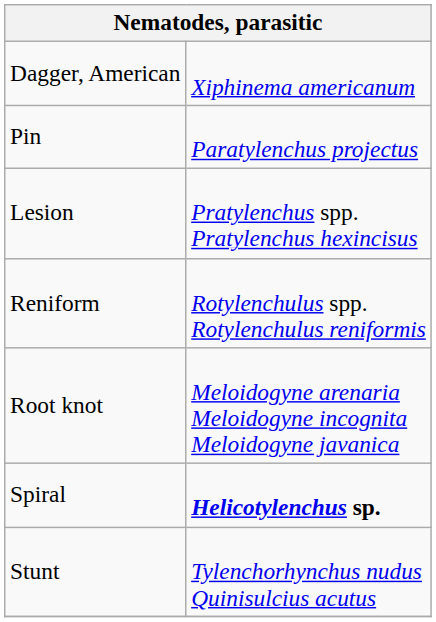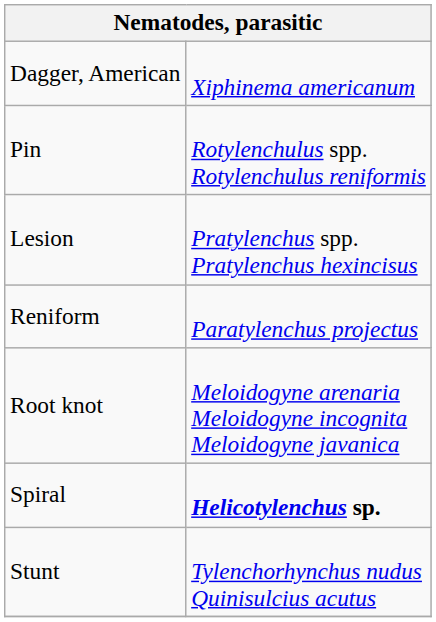(305, 149) Paratylenchus projectus -> (309, 162) Rotylenchulus spp. Rotylenchulus reniformis
(309, 315) Rotylenchulus spp. Rotylenchulus reniformis -> (305, 328) Paratylenchus projectus
